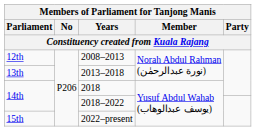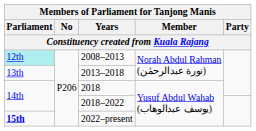(15, 57) no background -> (15, 57) paleturquoise background
(15, 118) normal -> (16, 118) bold
